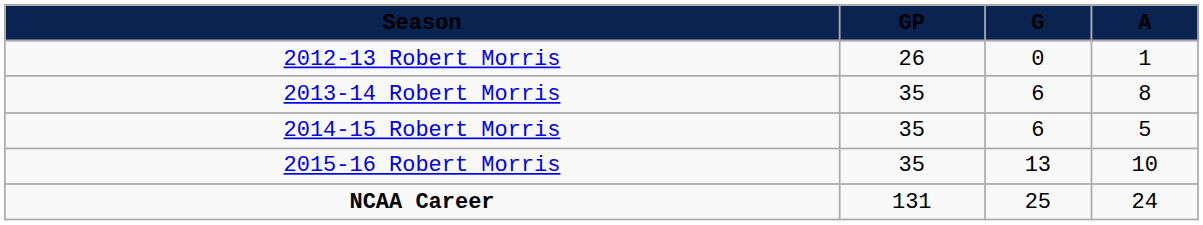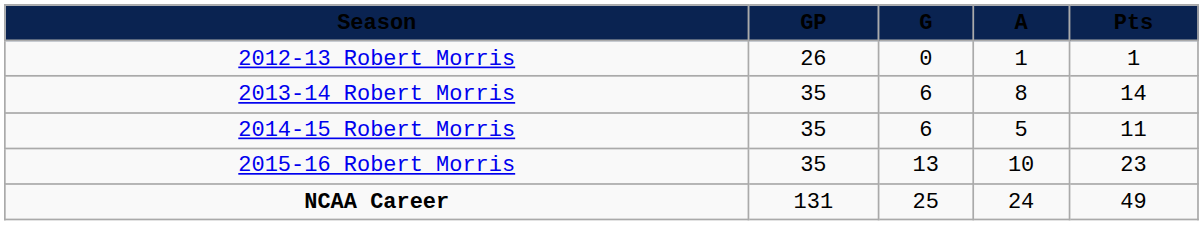+ column: (1134, 23)
